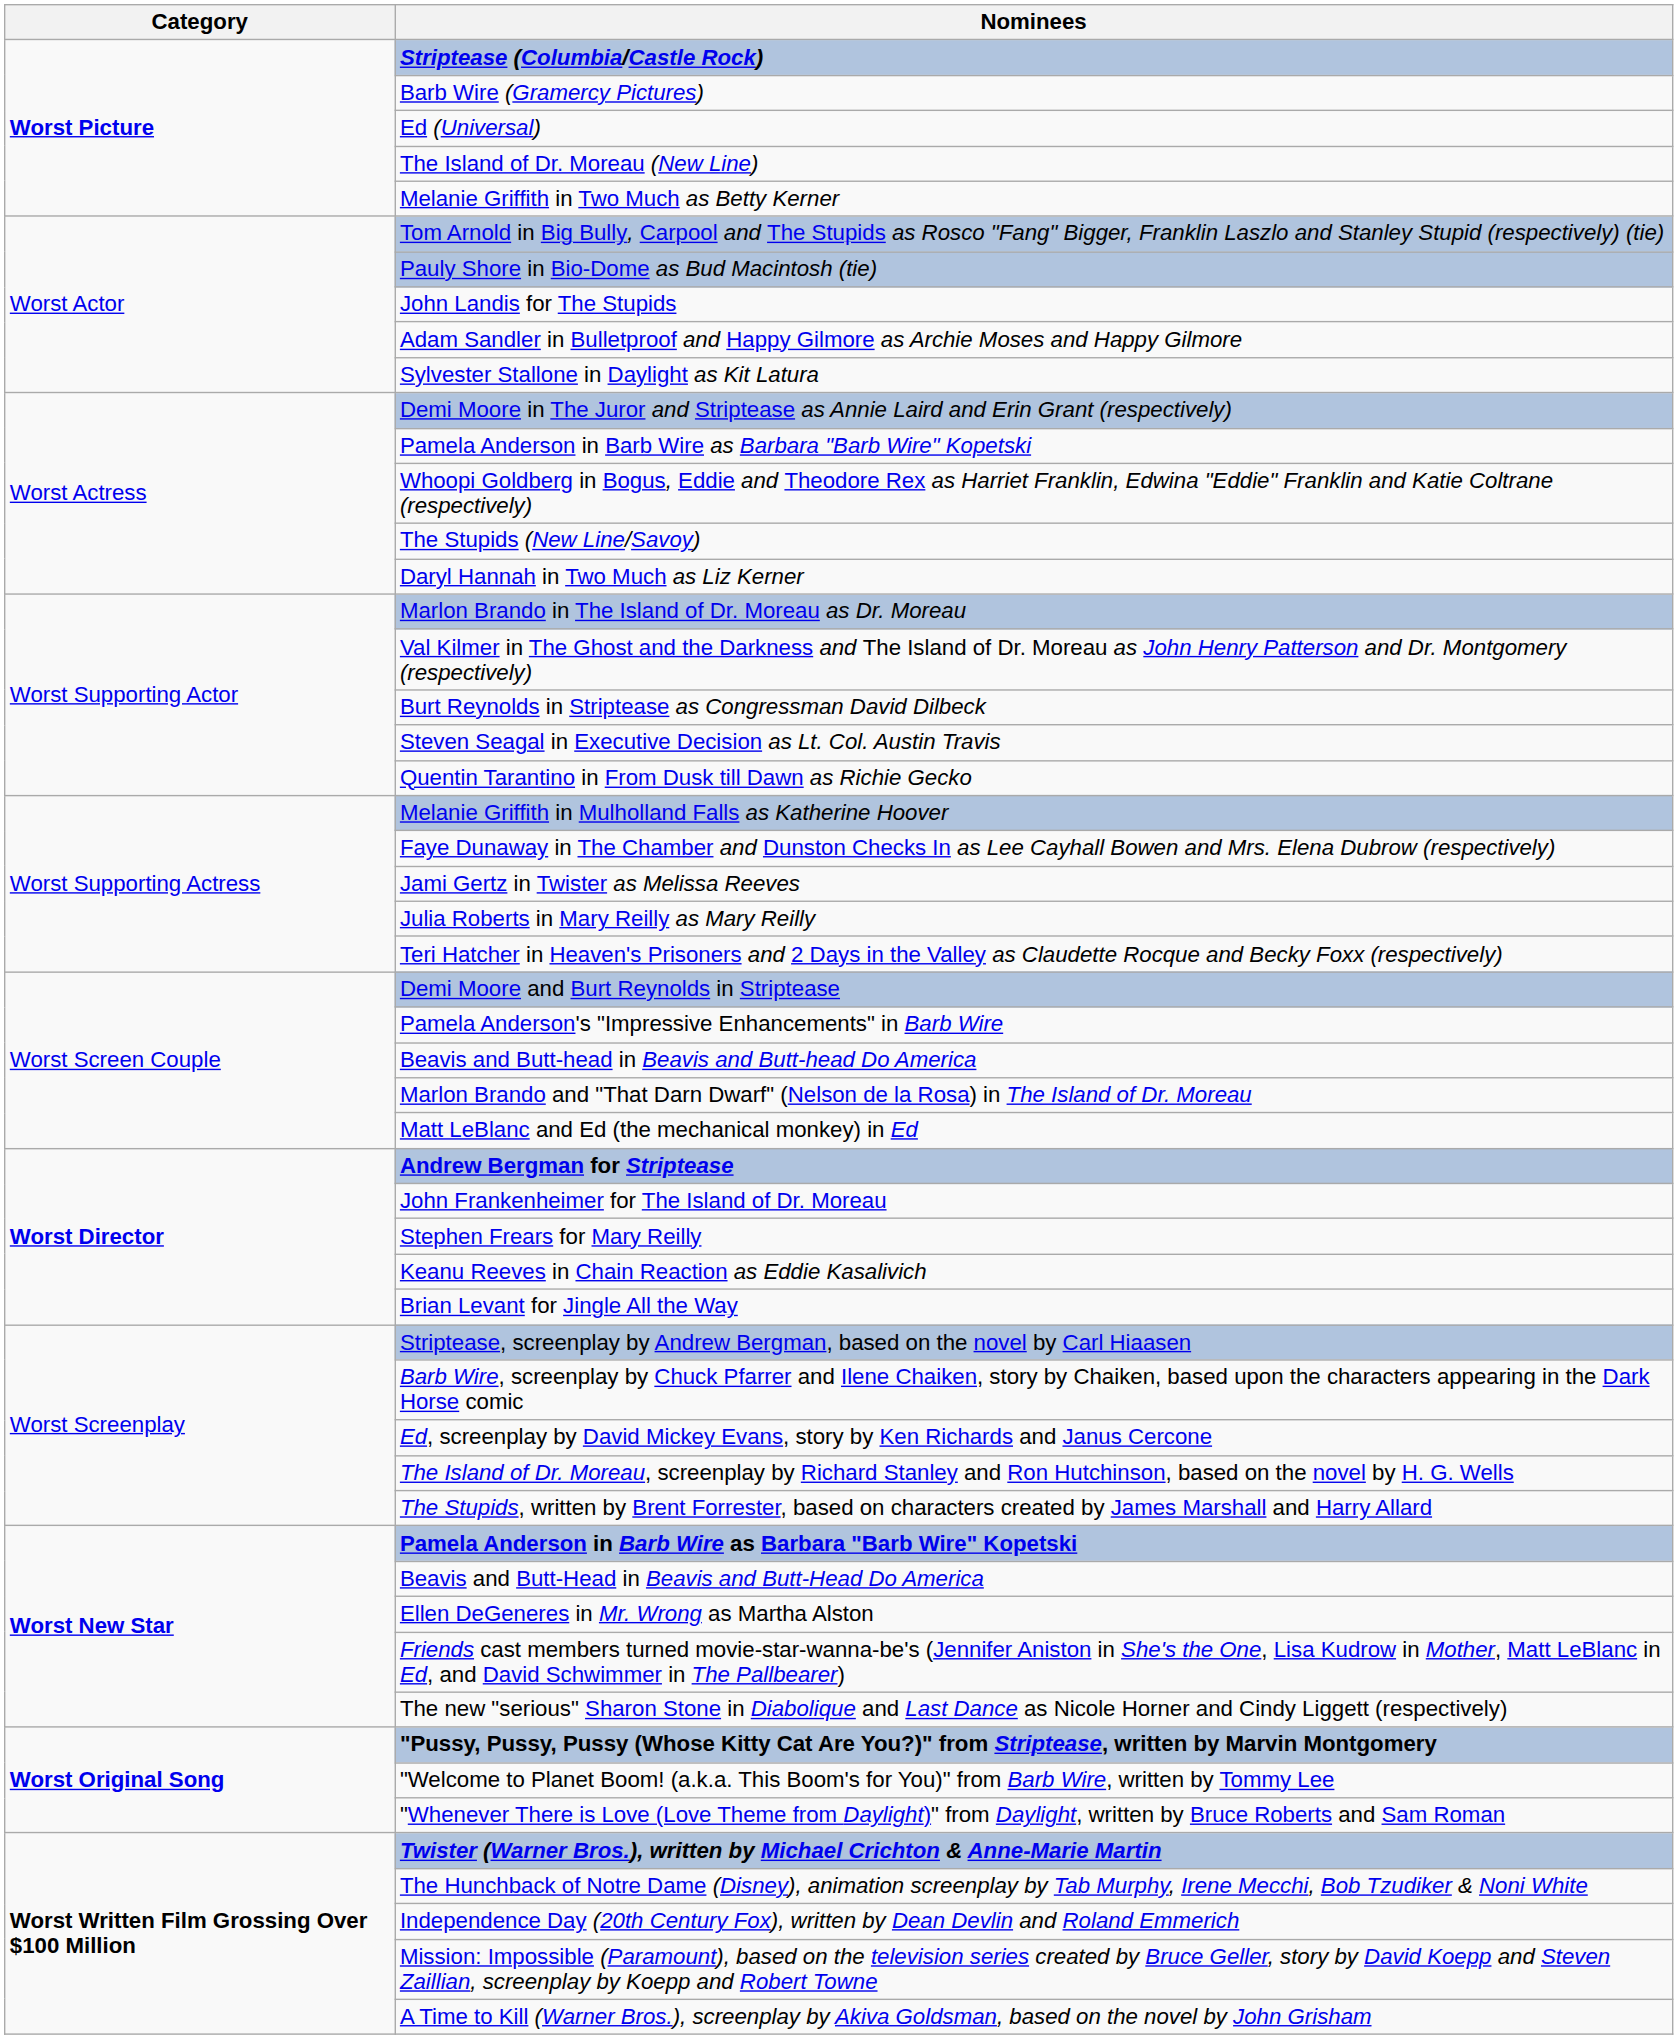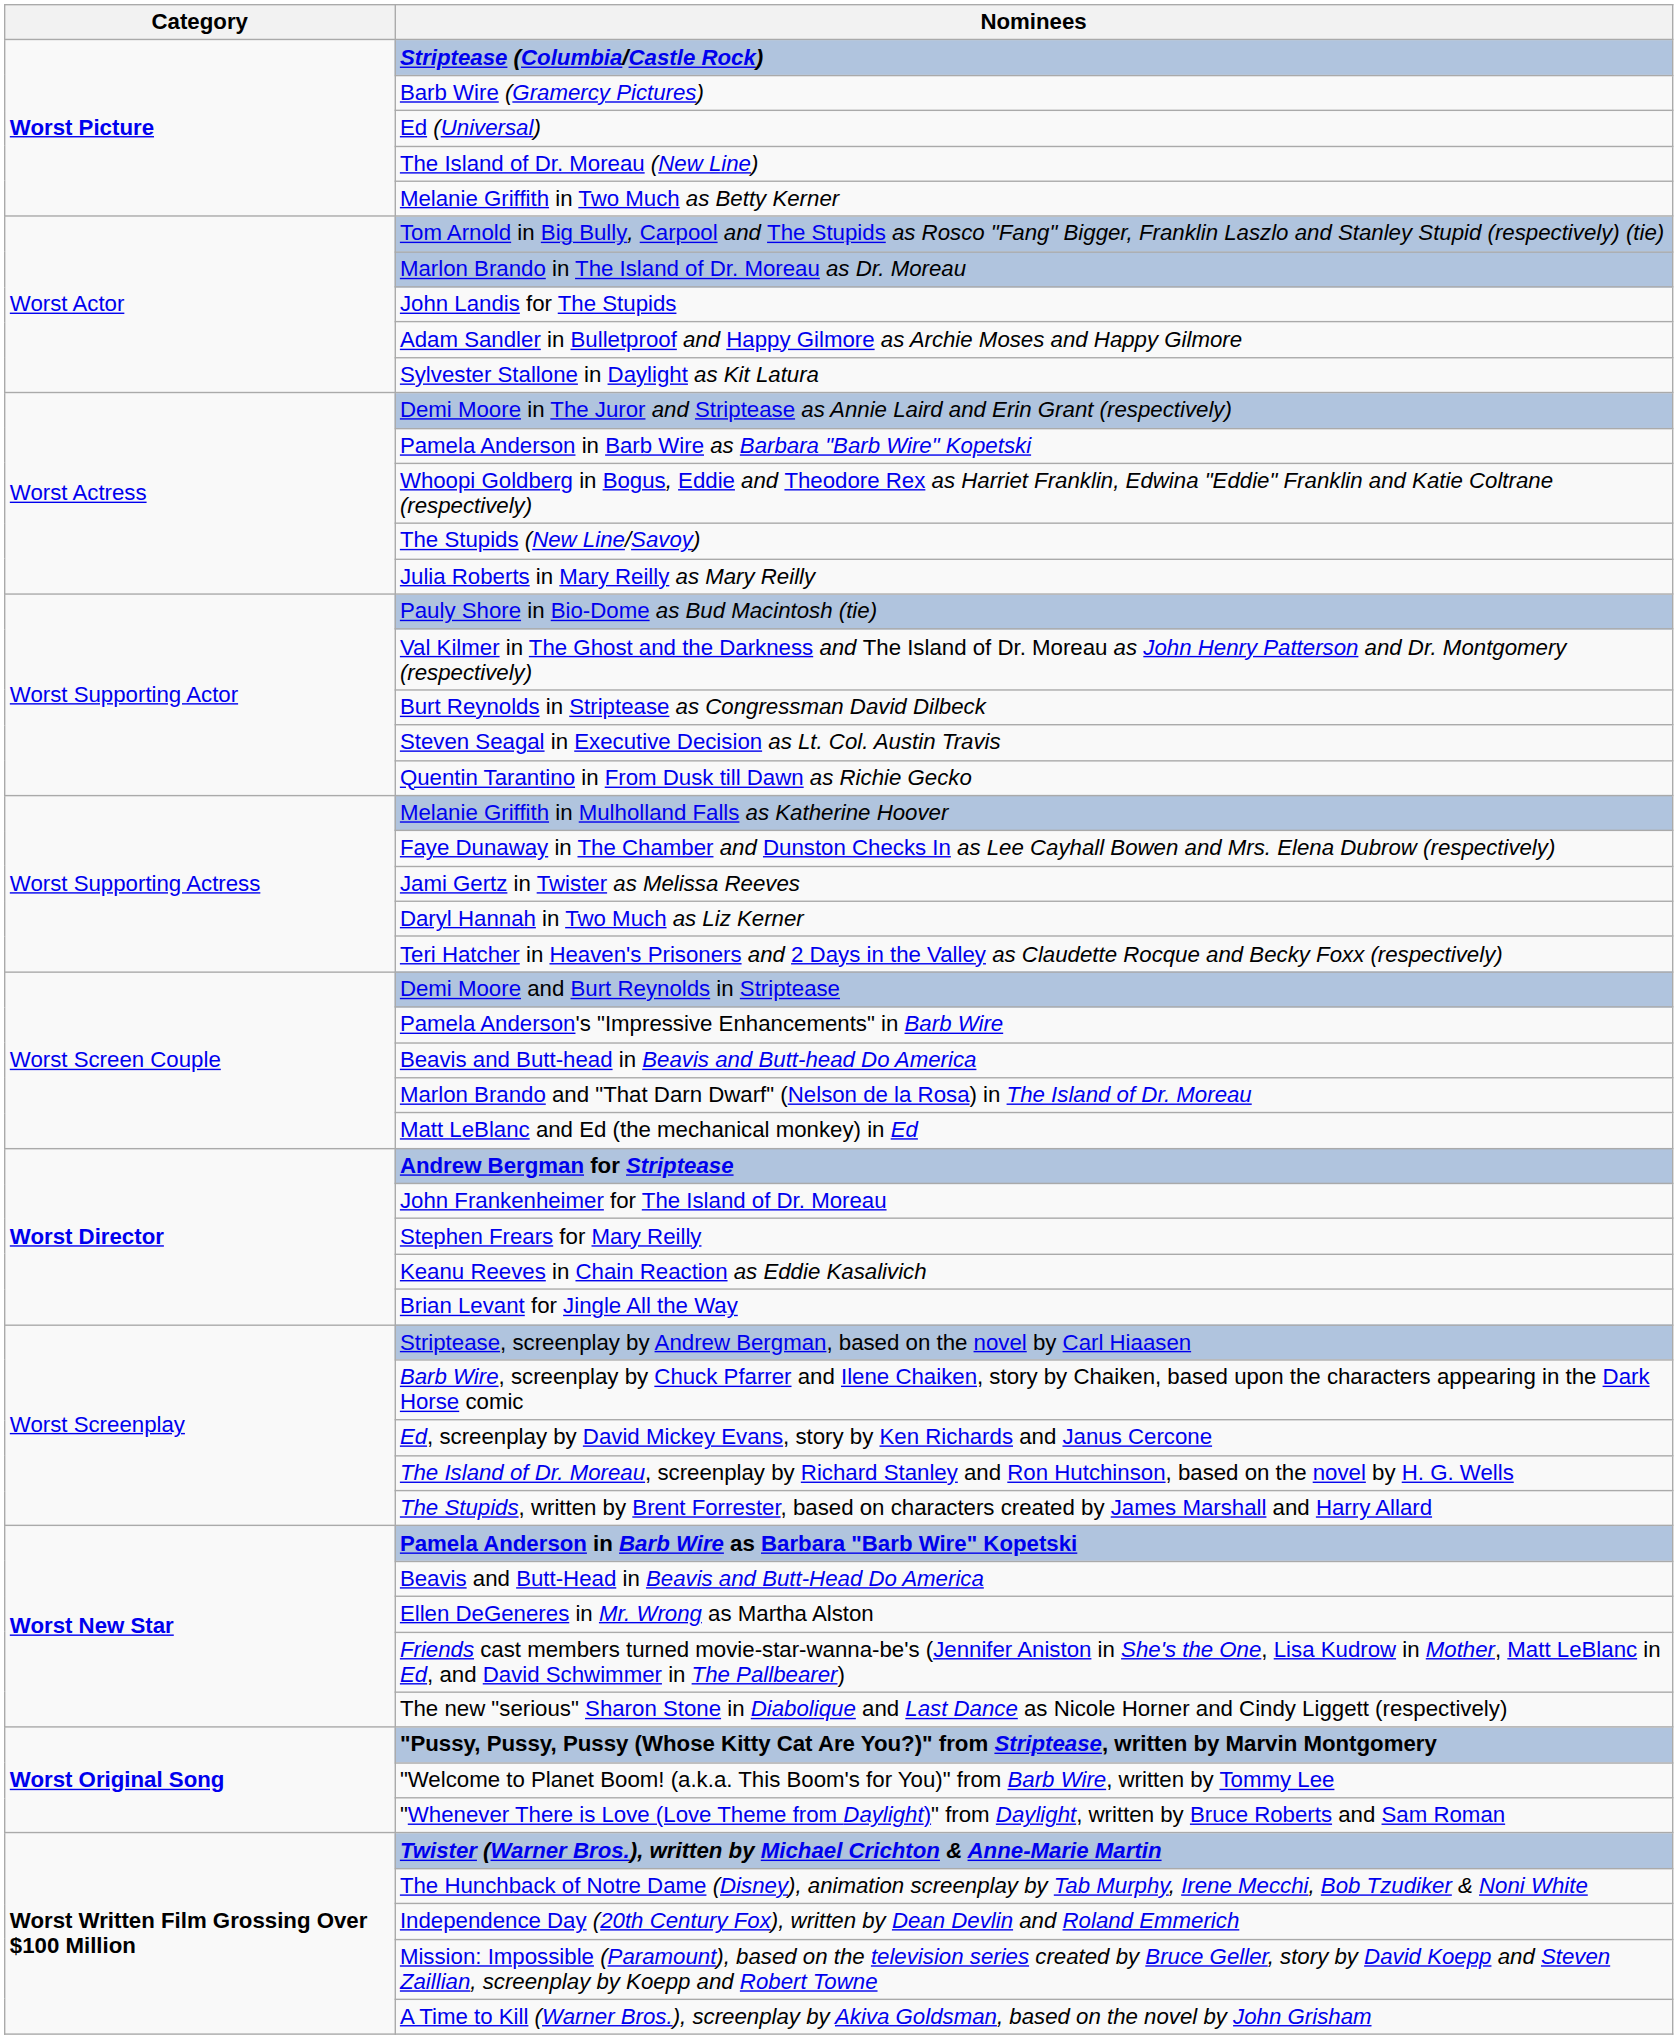(638, 269) Pauly Shore in Bio-Dome as Bud Macintosh (tie) -> (683, 269) Marlon Brando in The Island of Dr. Moreau as Dr. Moreau
(602, 576) Daryl Hannah in Two Much as Liz Kerner -> (608, 576) Julia Roberts in Mary Reilly as Mary Reilly
(683, 611) Marlon Brando in The Island of Dr. Moreau as Dr. Moreau -> (638, 611) Pauly Shore in Bio-Dome as Bud Macintosh (tie)
(608, 918) Julia Roberts in Mary Reilly as Mary Reilly -> (602, 918) Daryl Hannah in Two Much as Liz Kerner
